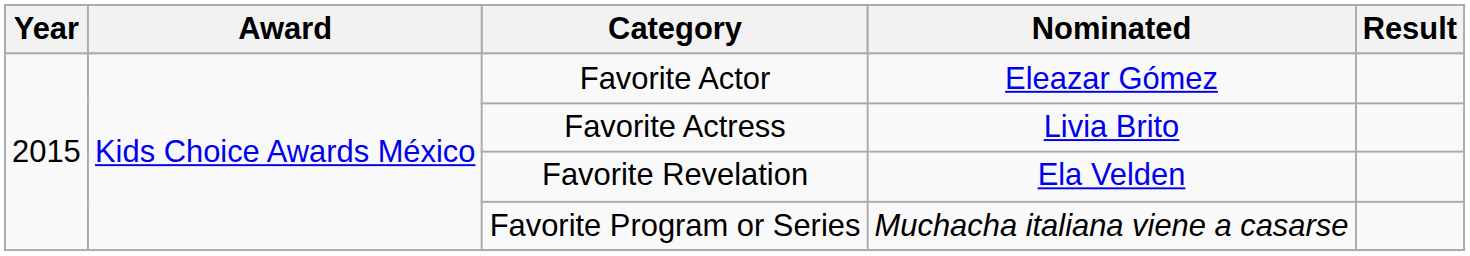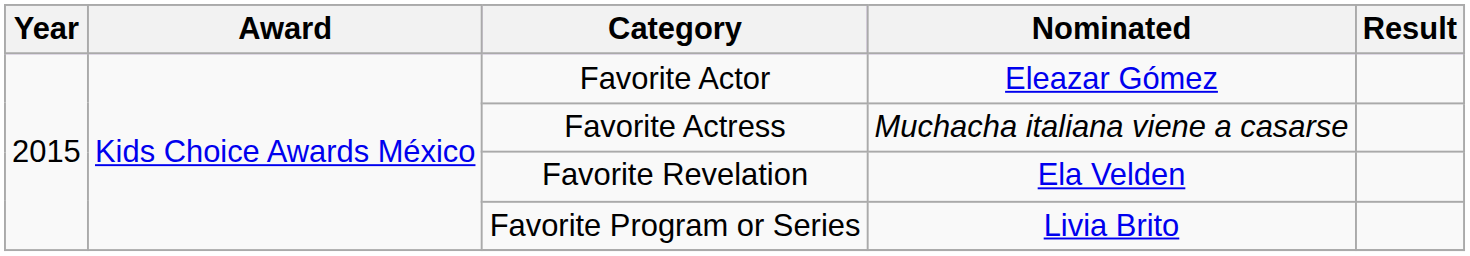(1111, 126) Livia Brito -> (1112, 126) Muchacha italiana viene a casarse
(1112, 224) Muchacha italiana viene a casarse -> (1111, 224) Livia Brito
